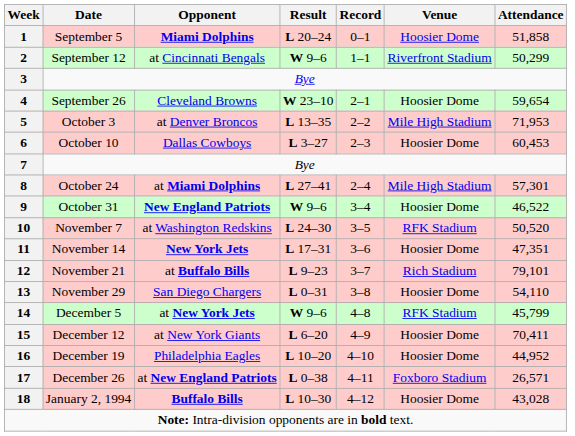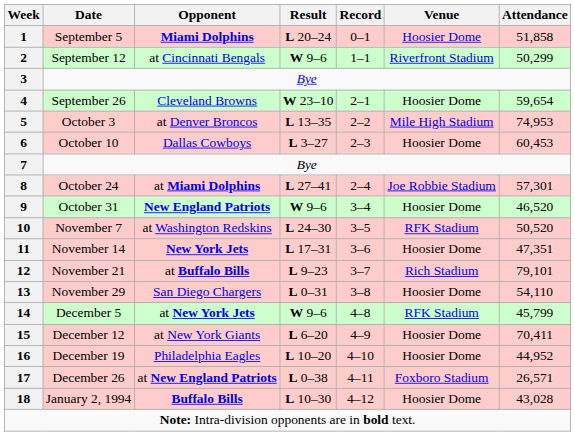(531, 121) 71,953 -> (535, 121) 74,953
(440, 185) Mile High Stadium -> (442, 185) Joe Robbie Stadium
(531, 206) 46,522 -> (535, 206) 46,520
